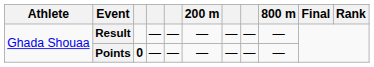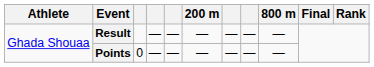(140, 53) bold -> (140, 53) normal
